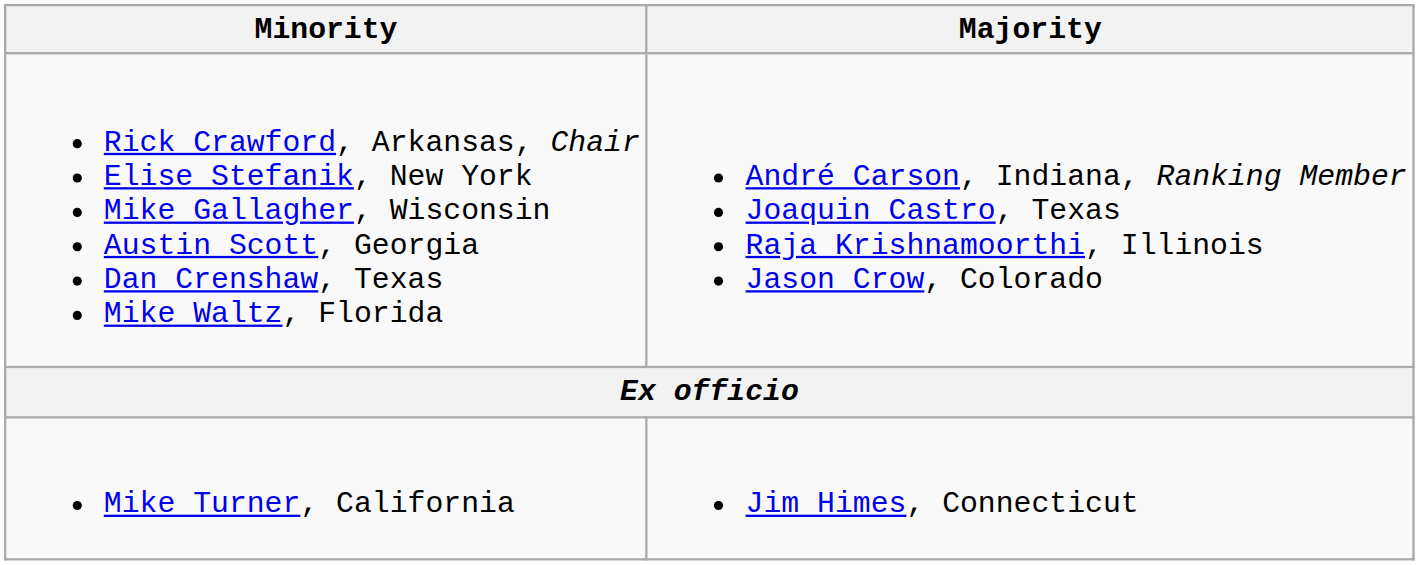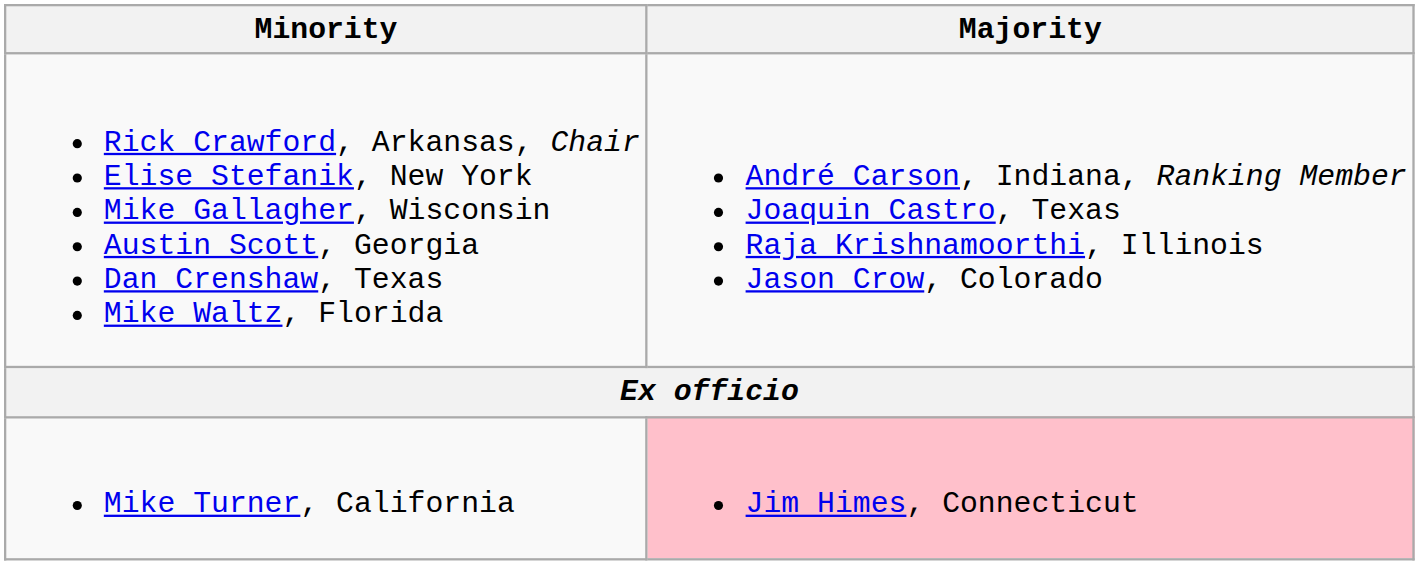(1030, 505) no background -> (1030, 505) pink background
